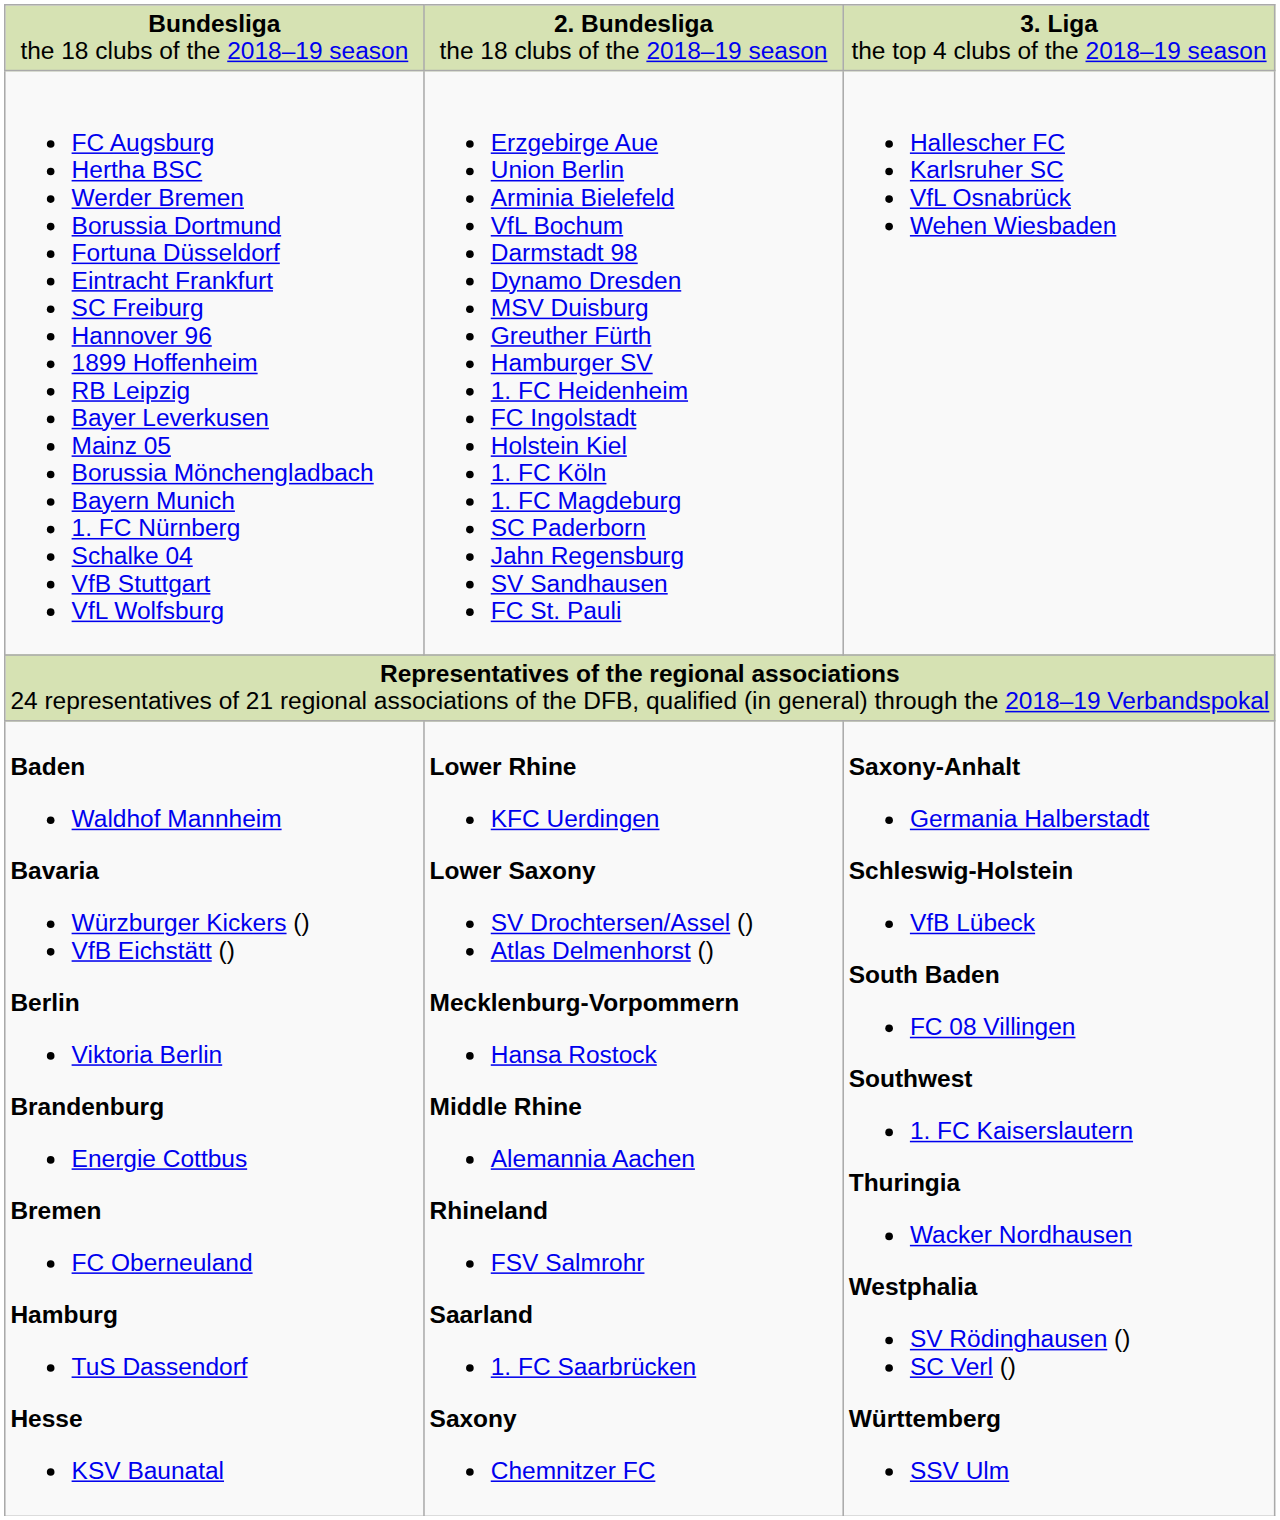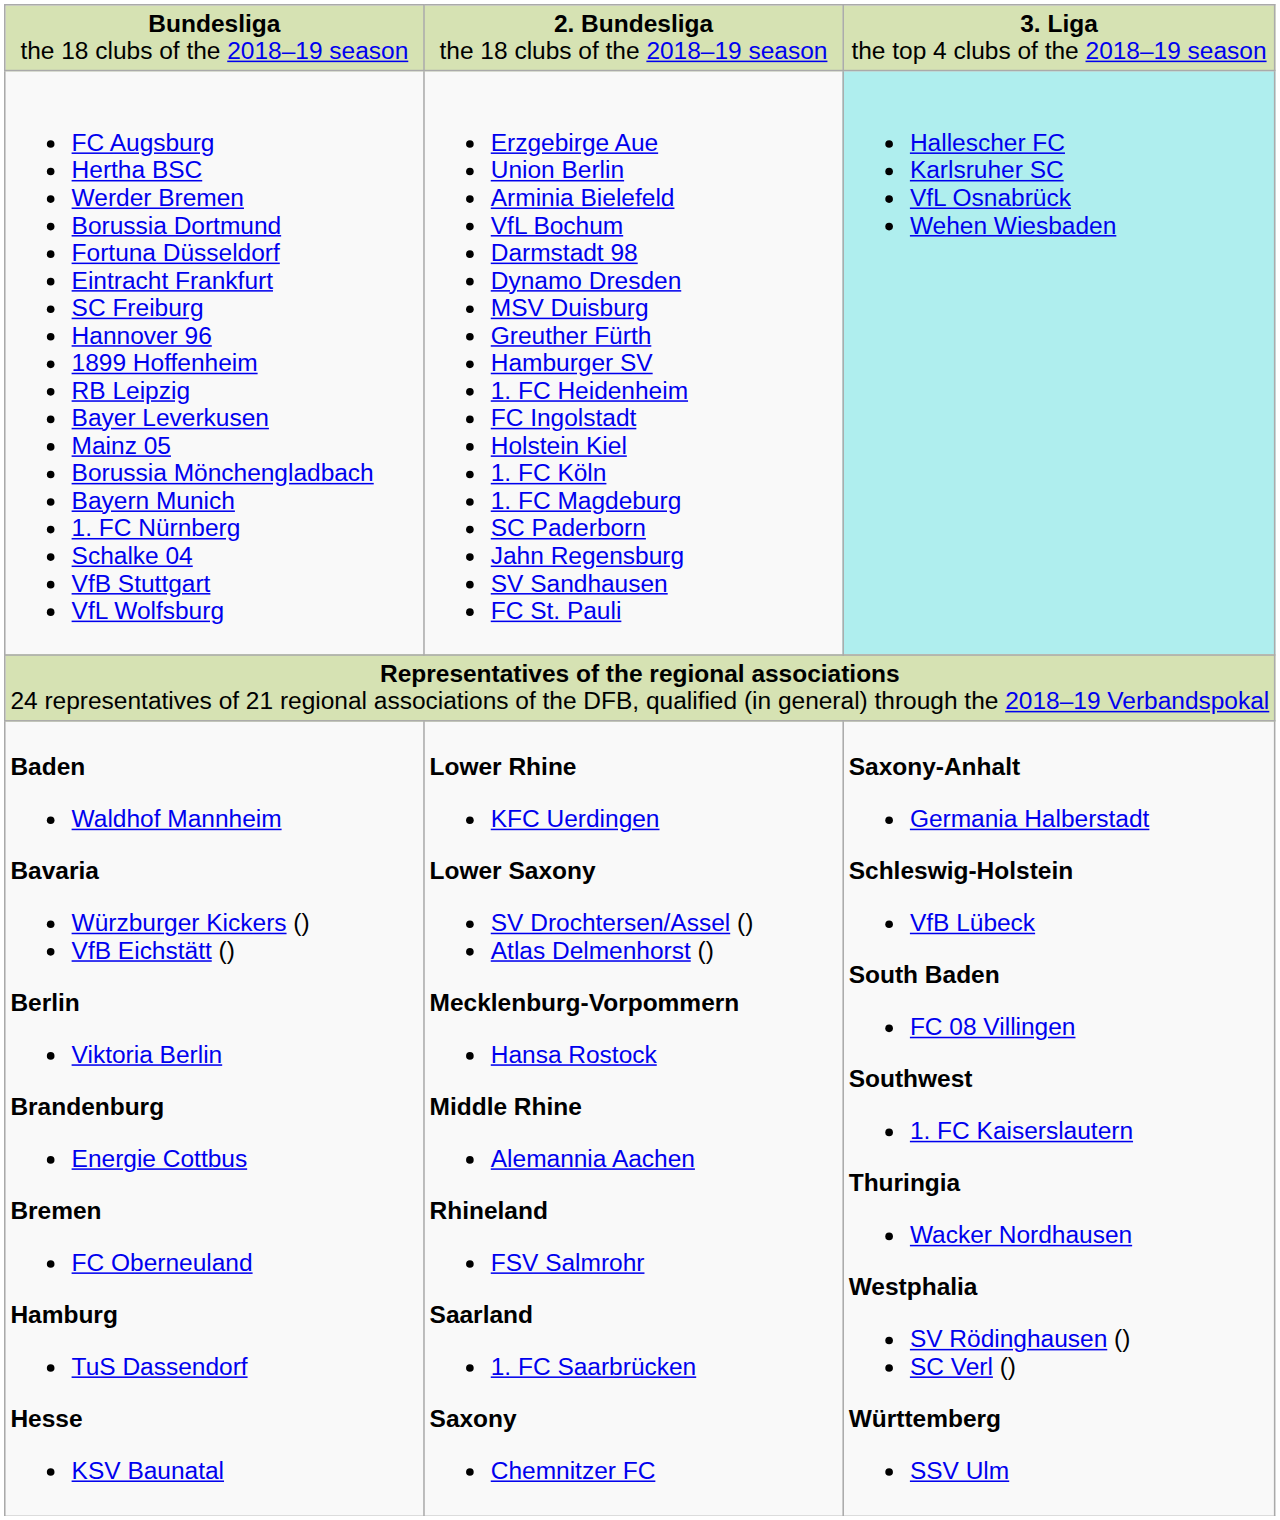(1059, 184) no background -> (1059, 184) paleturquoise background
